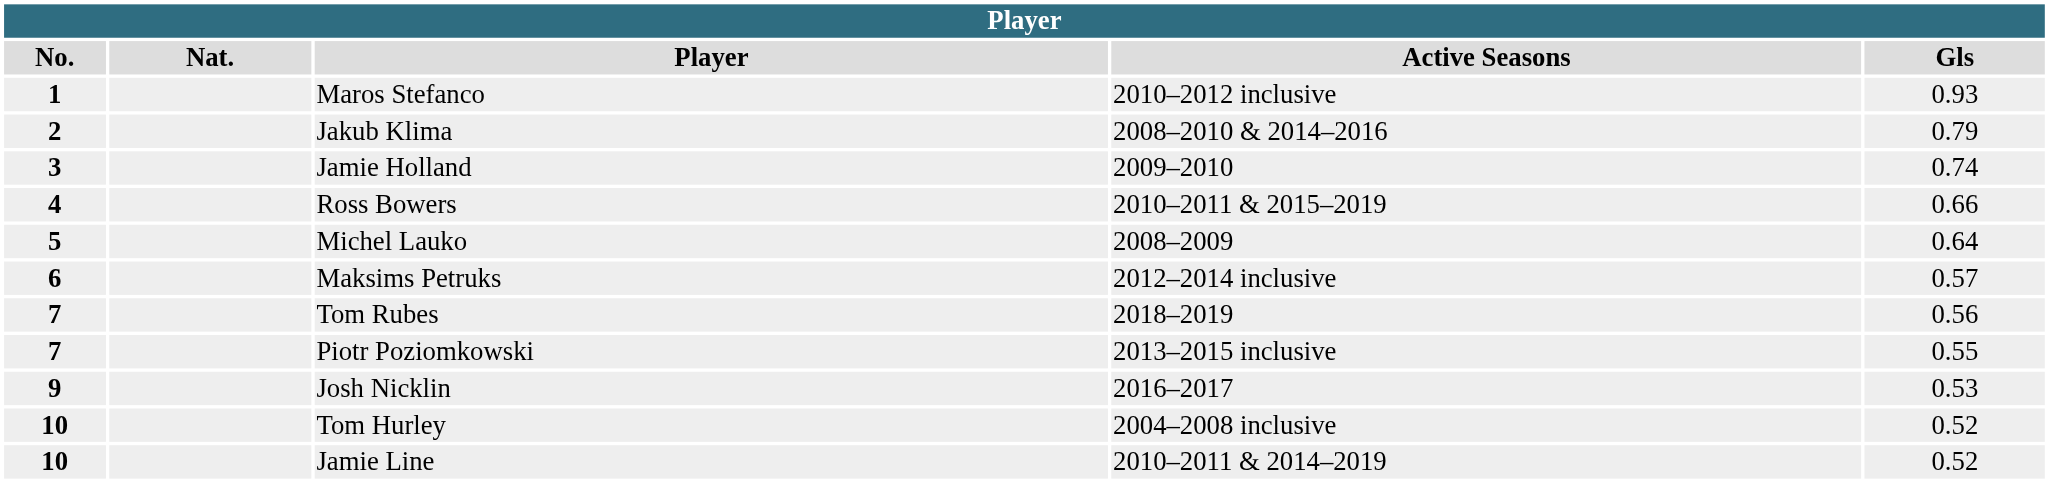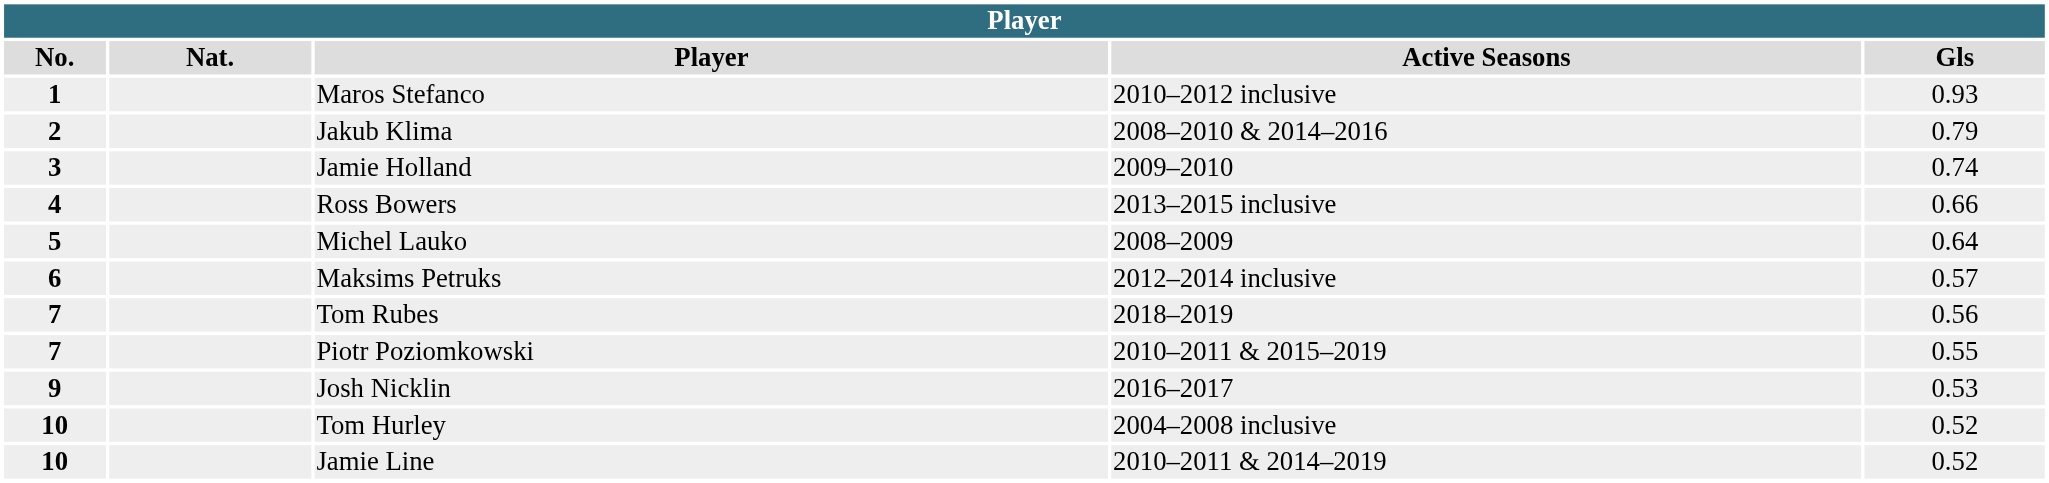(1250, 204) 2010–2011 & 2015–2019 -> (1225, 204) 2013–2015 inclusive
(1225, 351) 2013–2015 inclusive -> (1250, 351) 2010–2011 & 2015–2019
